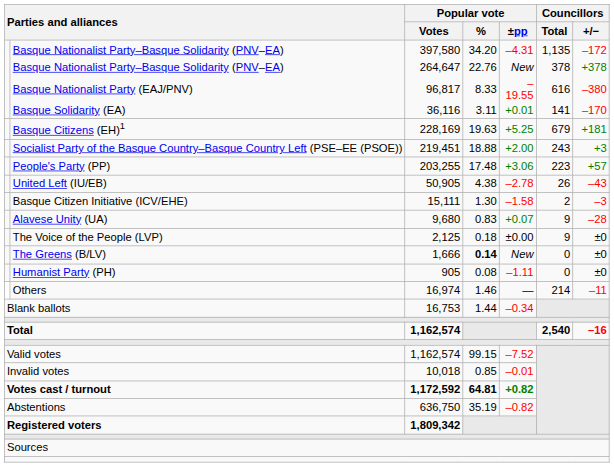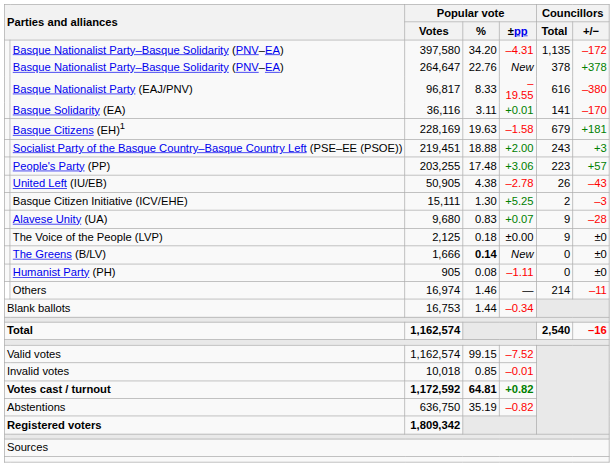(519, 129) +5.25 -> (519, 129) –1.58
(519, 201) –1.58 -> (519, 201) +5.25
